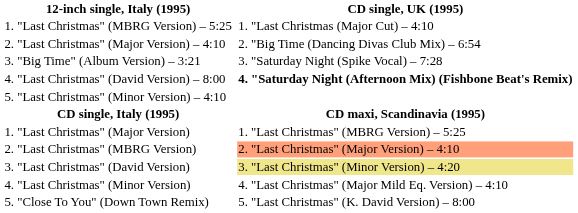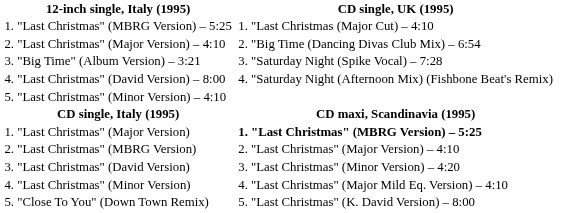(405, 79) bold -> (396, 79) normal
(352, 131) normal -> (360, 131) bold
(349, 149) lightsalmon background -> (349, 149) no background
(349, 167) khaki background -> (349, 167) no background
